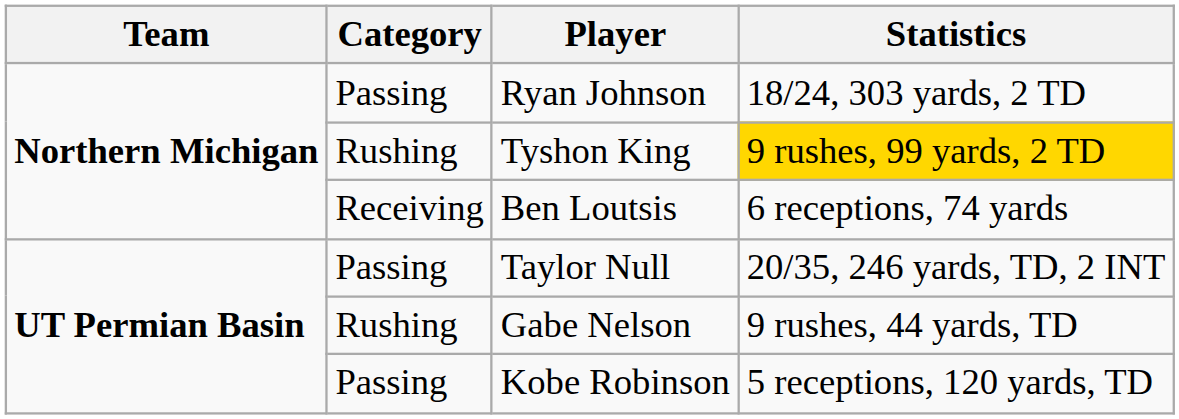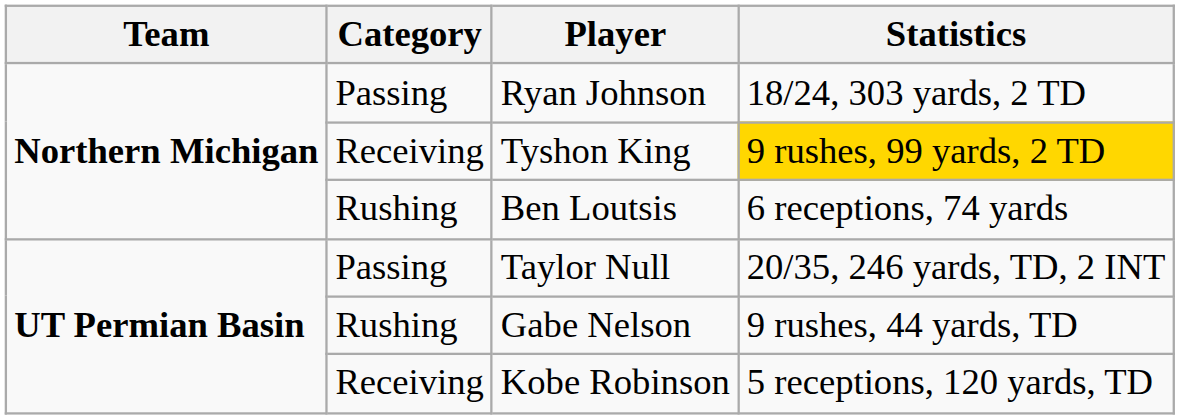(396, 150) Rushing -> (410, 150) Receiving
(410, 208) Receiving -> (396, 208) Rushing
(391, 382) Passing -> (410, 382) Receiving
